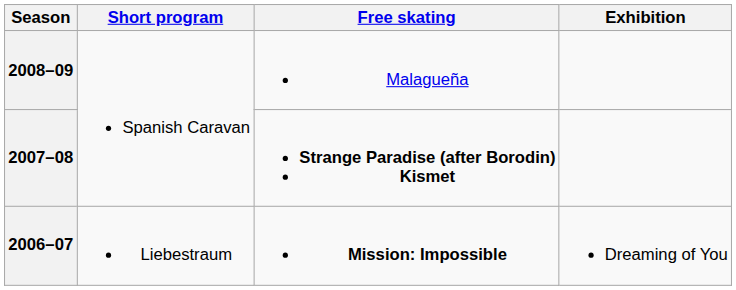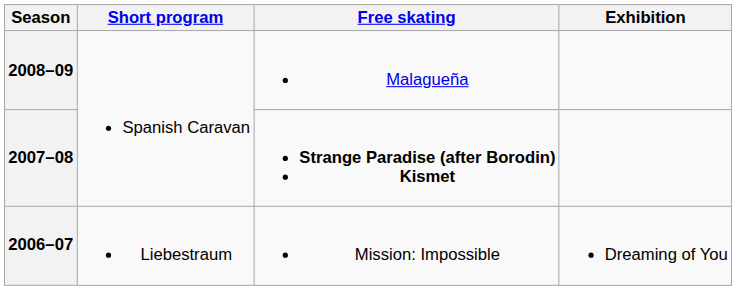(407, 255) bold -> (407, 255) normal
